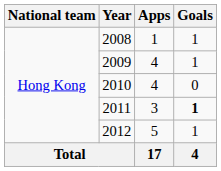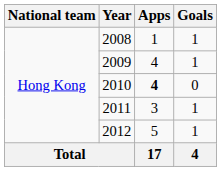(154, 85) normal -> (154, 85) bold
(195, 108) bold -> (195, 108) normal
